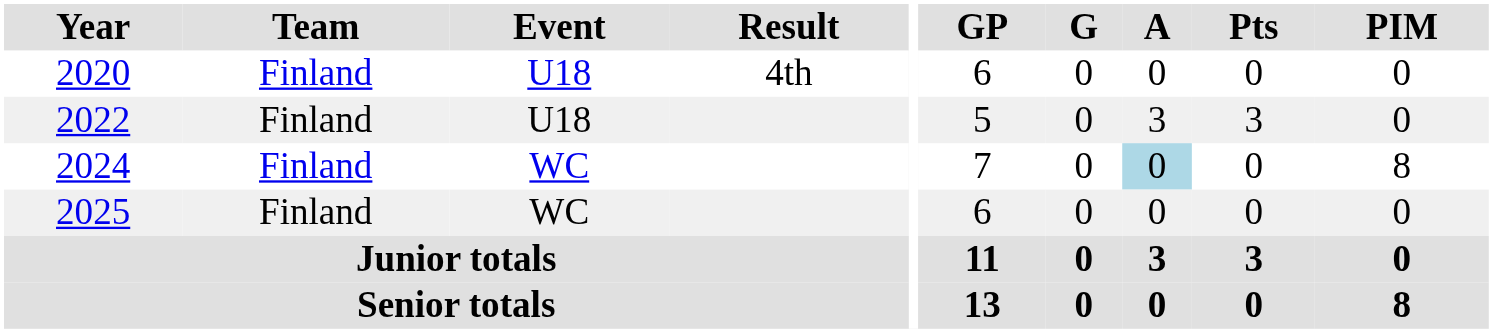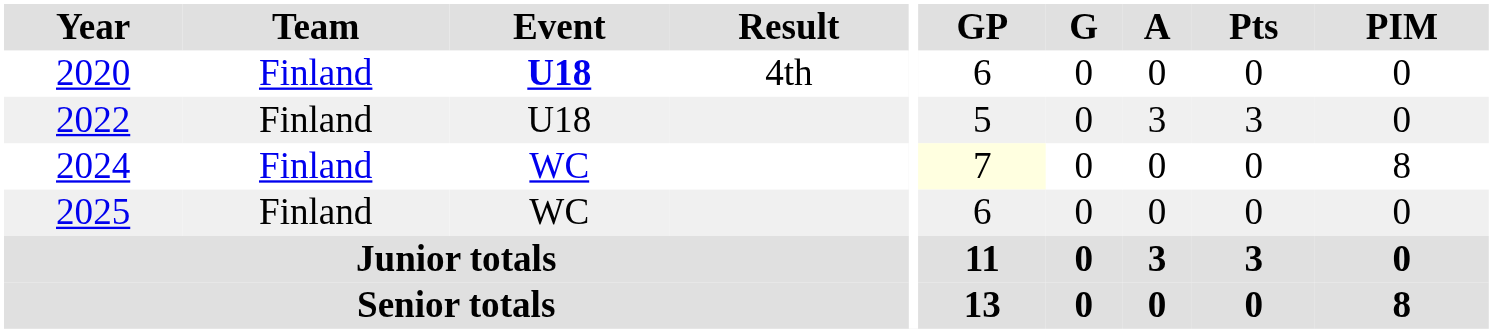(559, 72) normal -> (559, 72) bold
(982, 165) no background -> (982, 165) lightyellow background
(1157, 165) lightblue background -> (1157, 165) no background
